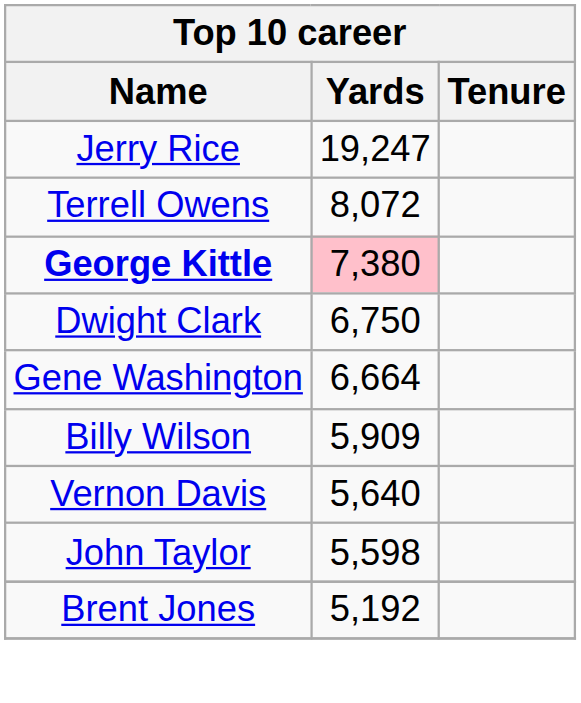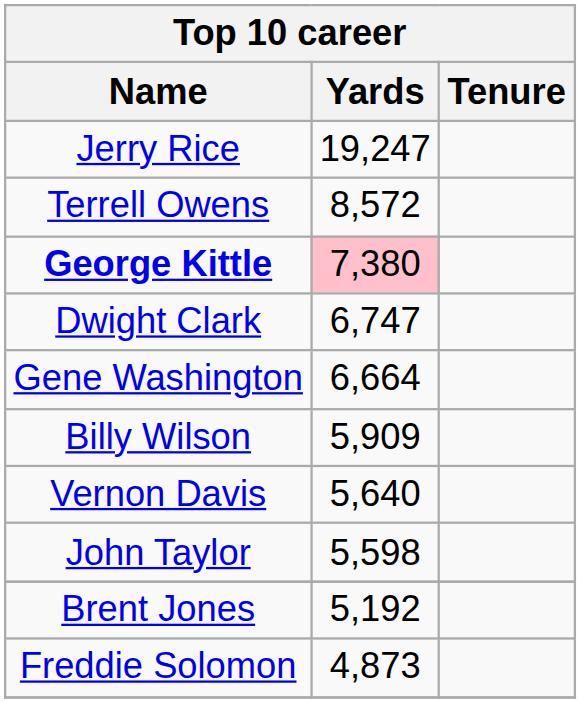(375, 206) 8,072 -> (375, 206) 8,572
(375, 321) 6,750 -> (375, 321) 6,747
+ row: (158, 666)
